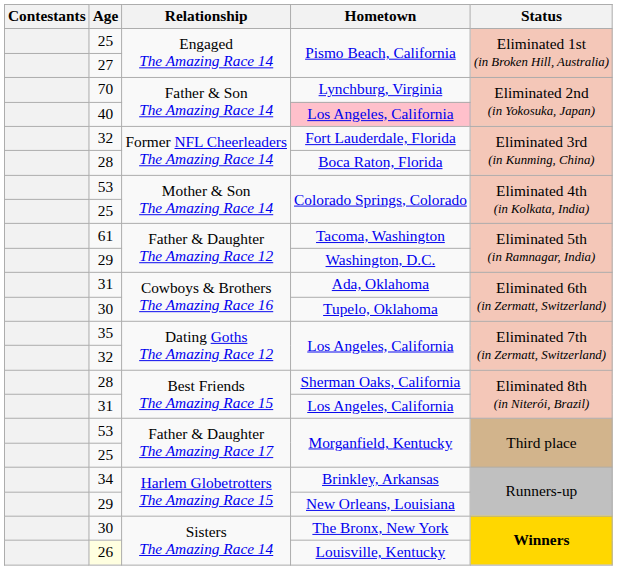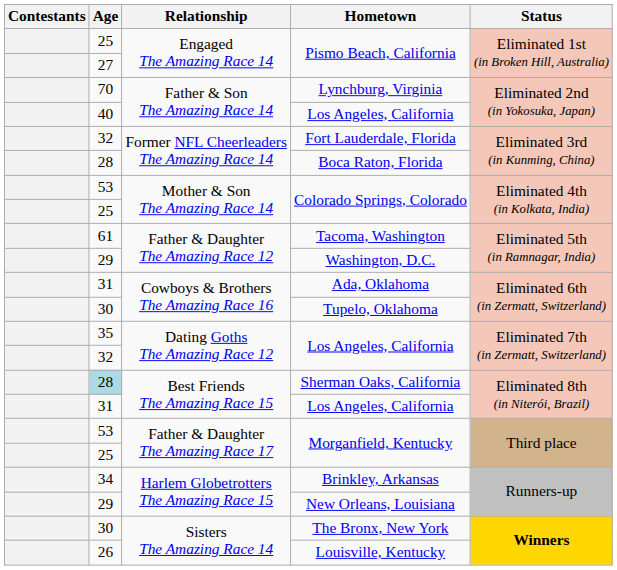(380, 114) pink background -> (380, 114) no background
(106, 382) no background -> (106, 382) lightblue background
(106, 552) lightyellow background -> (106, 552) no background
